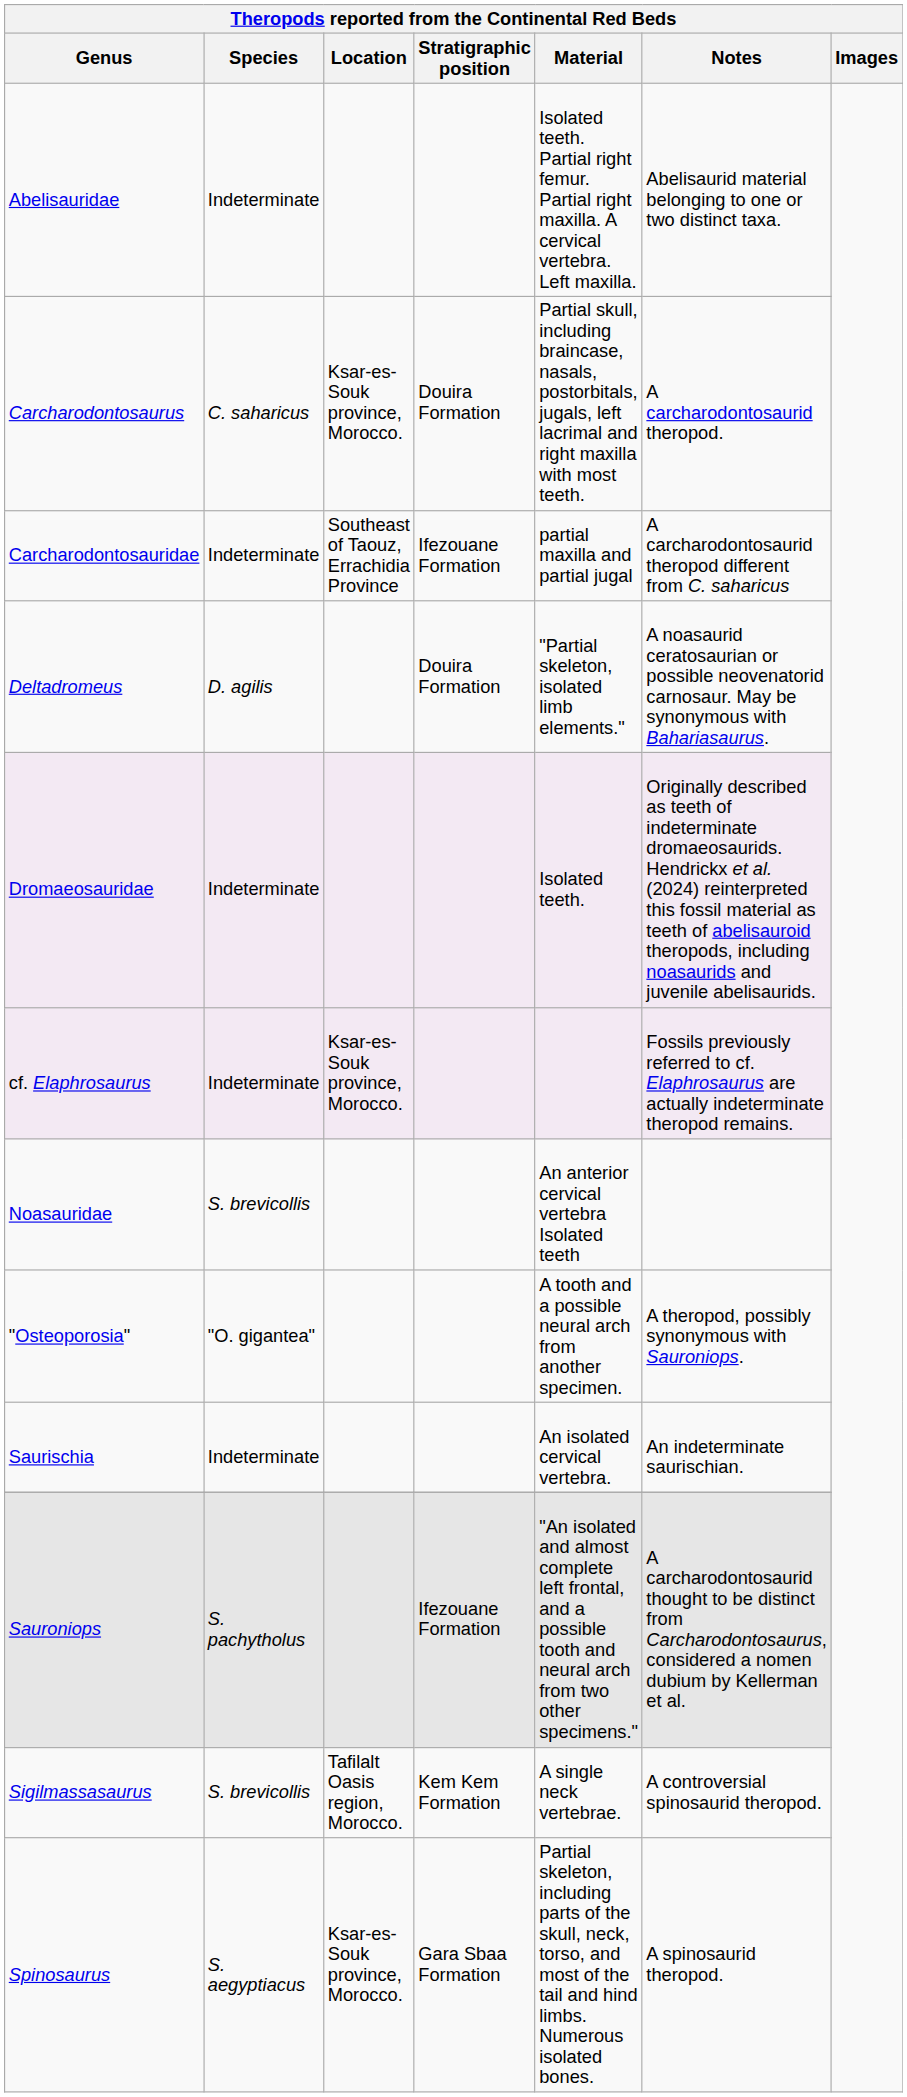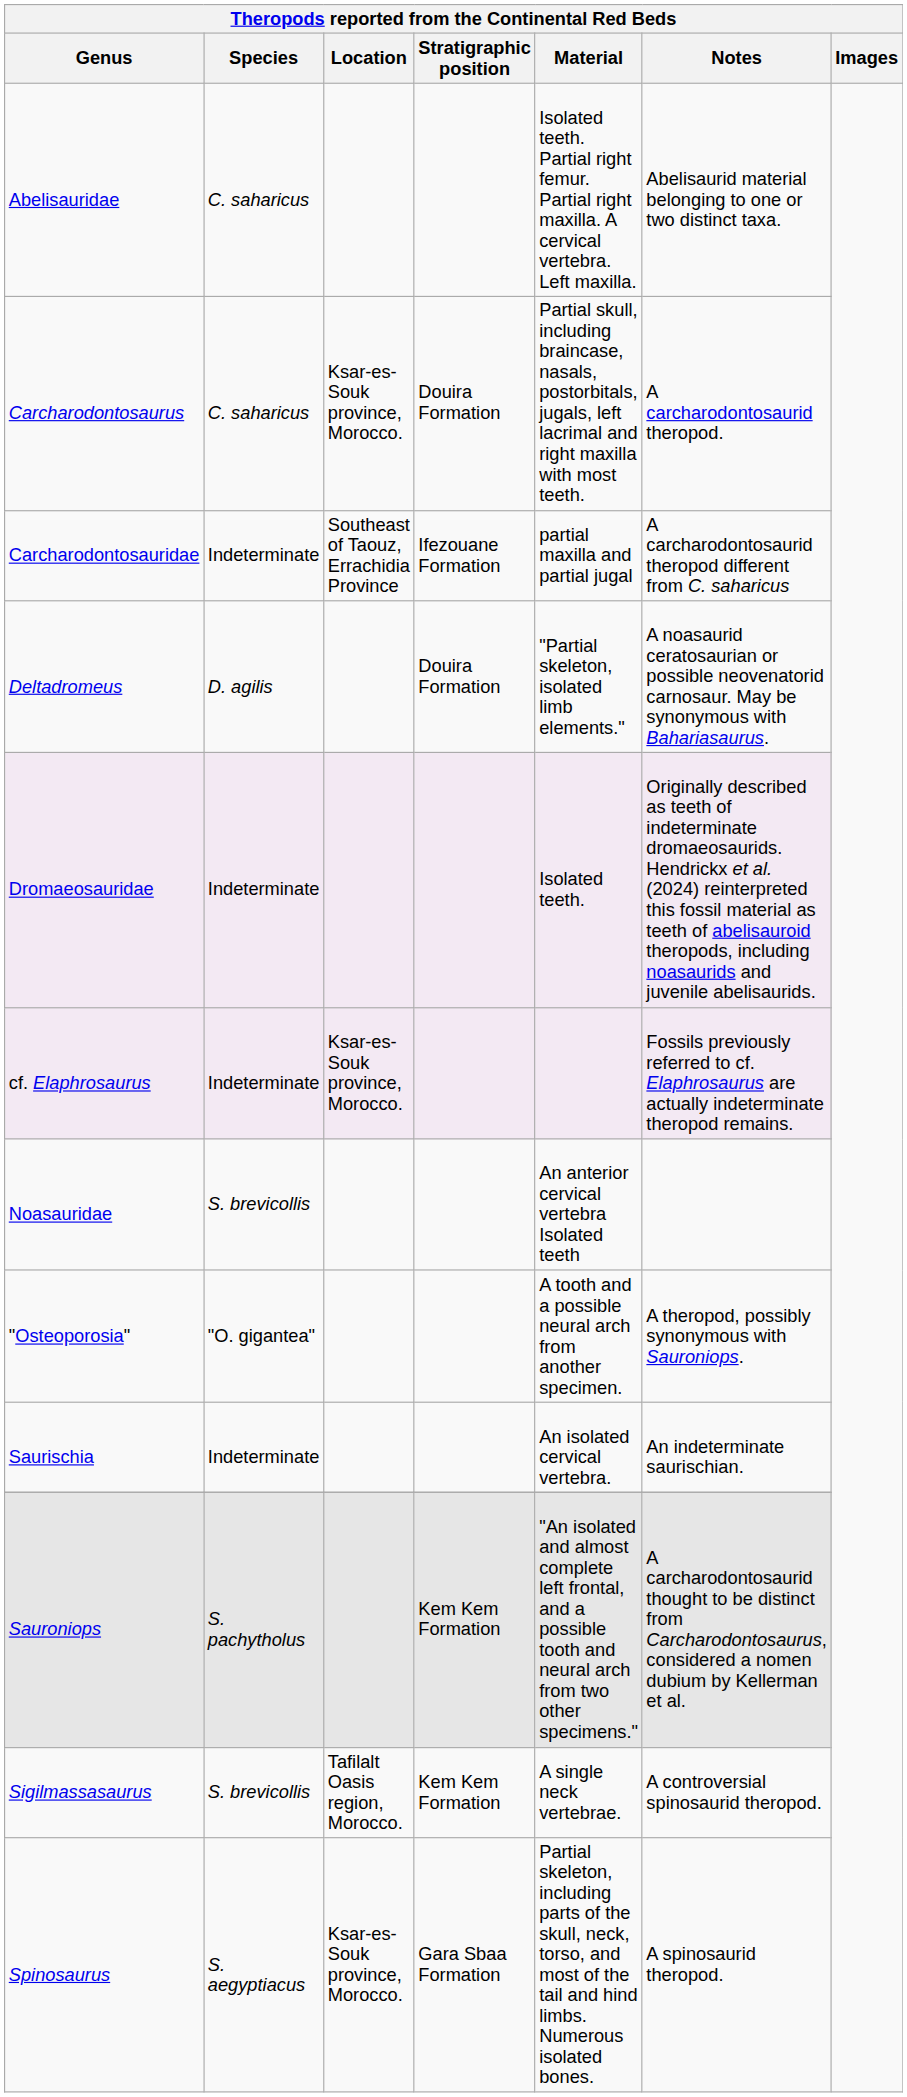(264, 199) Indeterminate -> (258, 199) C. saharicus
(459, 1619) Ifezouane Formation -> (459, 1619) Kem Kem Formation
